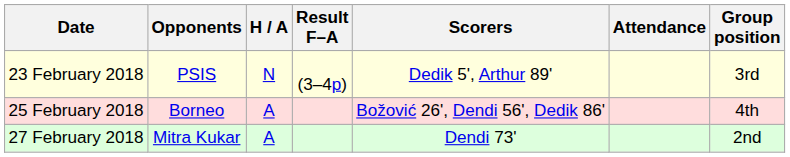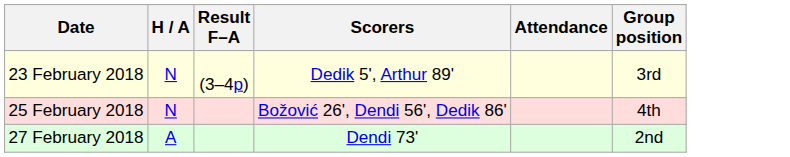- column: (197, 27)
(269, 110) A -> (171, 110) N
